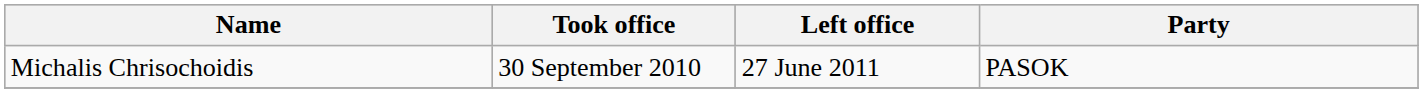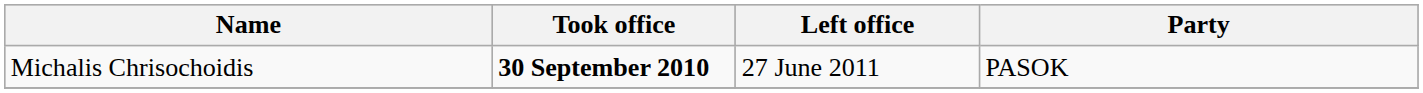(600, 66) normal -> (604, 66) bold
